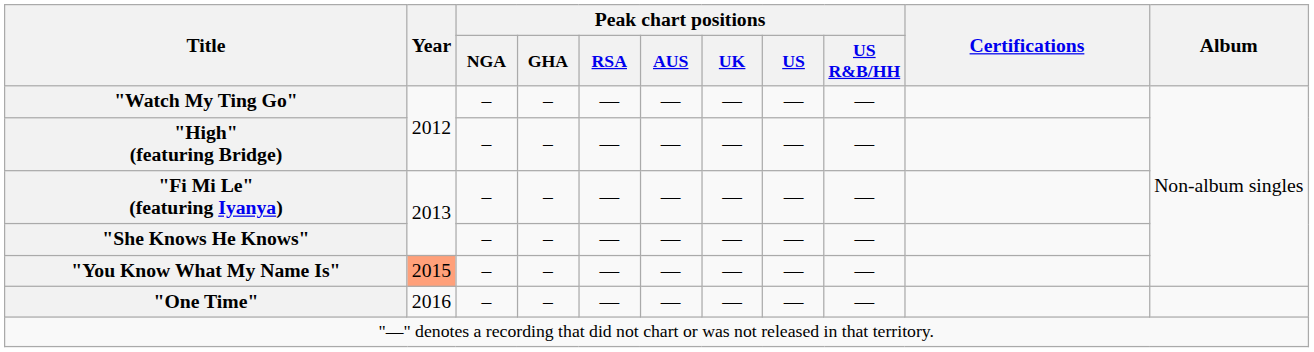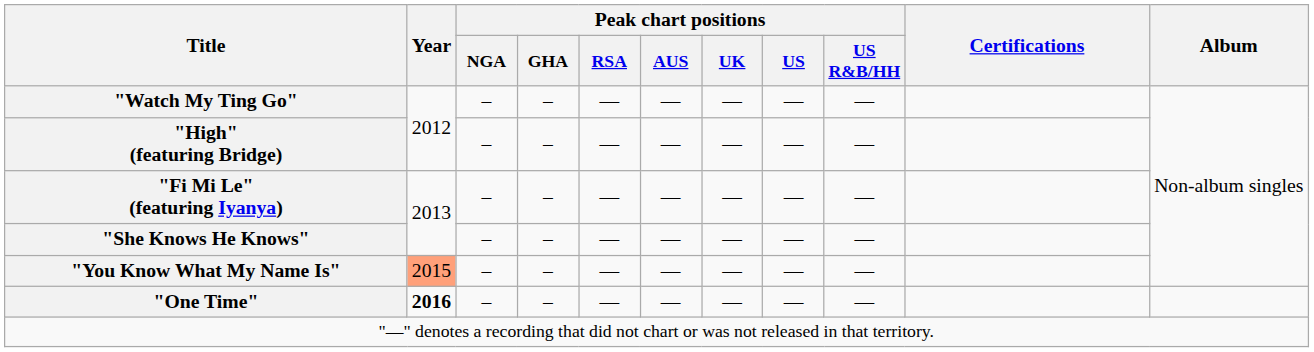(432, 301) normal -> (432, 301) bold
